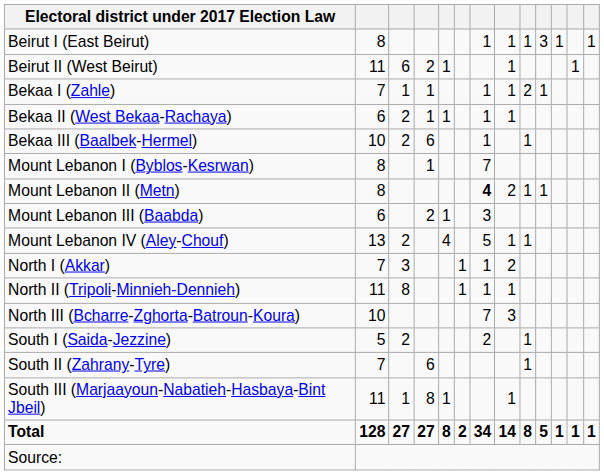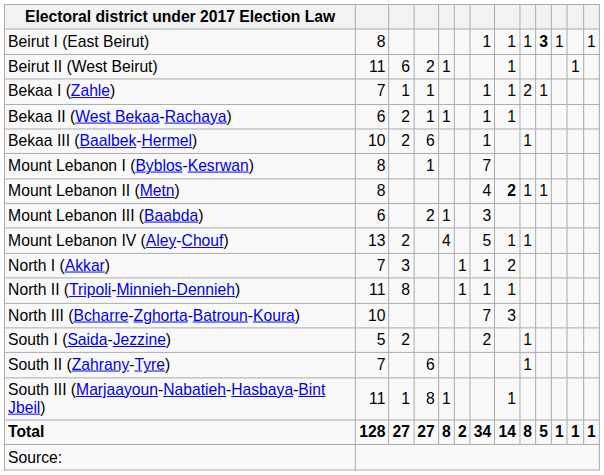(544, 41) normal -> (544, 41) bold
(487, 191) bold -> (487, 191) normal
(512, 191) normal -> (512, 191) bold
